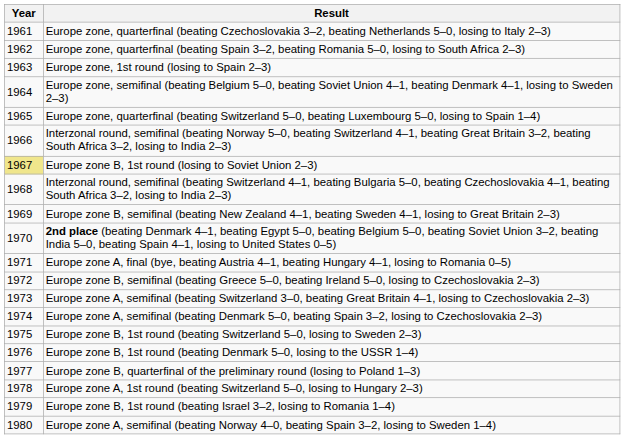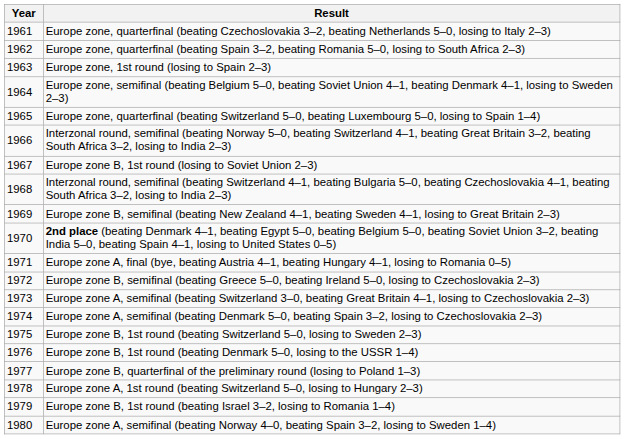(20, 165) khaki background -> (20, 165) no background
